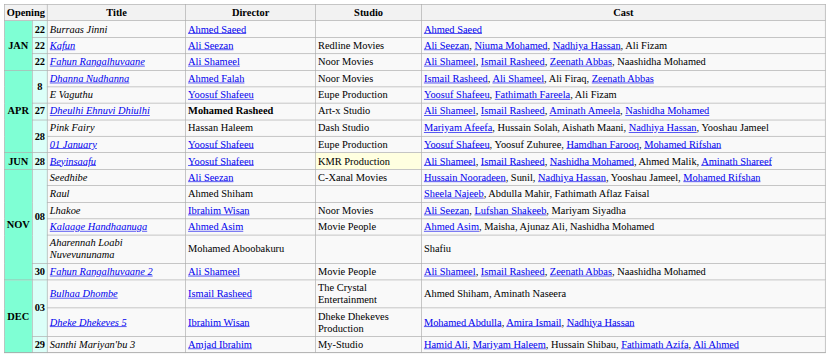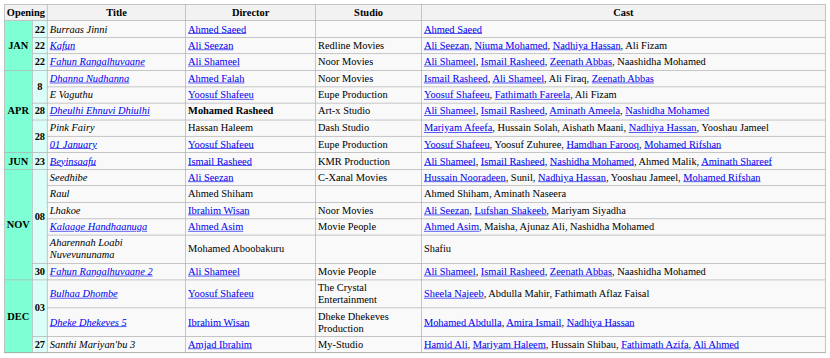(40, 111) 27 -> (40, 111) 28
(40, 161) 28 -> (40, 161) 23
(221, 161) Yoosuf Shafeeu -> (220, 161) Ismail Rasheed
(354, 161) lightyellow background -> (354, 161) no background
(537, 194) Sheela Najeeb, Abdulla Mahir, Fathimath Aflaz Faisal -> (495, 194) Ahmed Shiham, Aminath Naseera
(220, 294) Ismail Rasheed -> (221, 294) Yoosuf Shafeeu
(495, 294) Ahmed Shiham, Aminath Naseera -> (537, 294) Sheela Najeeb, Abdulla Mahir, Fathimath Aflaz Faisal
(40, 344) 29 -> (40, 344) 27
